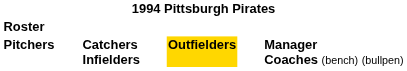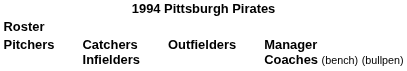(202, 44) gold background -> (202, 44) no background
